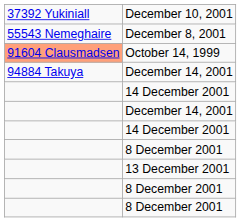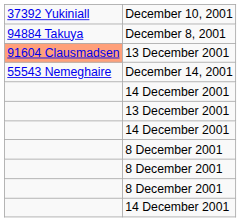(59, 34) 55543 Nemeghaire -> (45, 34) 94884 Takuya
(173, 53) October 14, 1999 -> (177, 53) 13 December 2001
(45, 72) 94884 Takuya -> (59, 72) 55543 Nemeghaire
(179, 111) December 14, 2001 -> (177, 111) 13 December 2001
(177, 169) 13 December 2001 -> (174, 169) 8 December 2001
(174, 208) 8 December 2001 -> (177, 208) 14 December 2001
